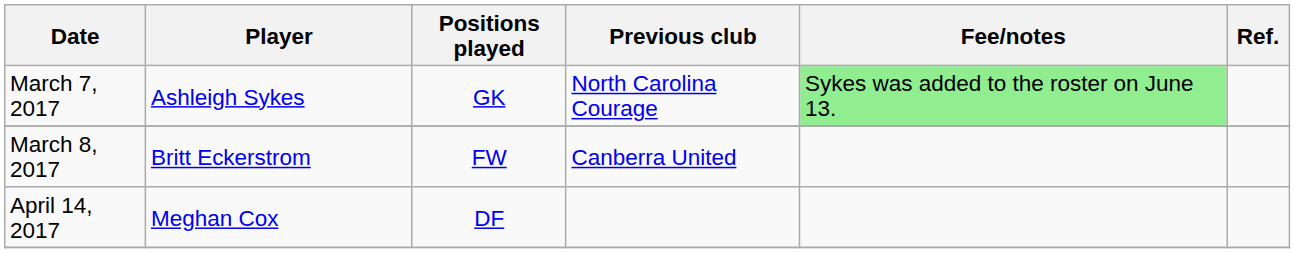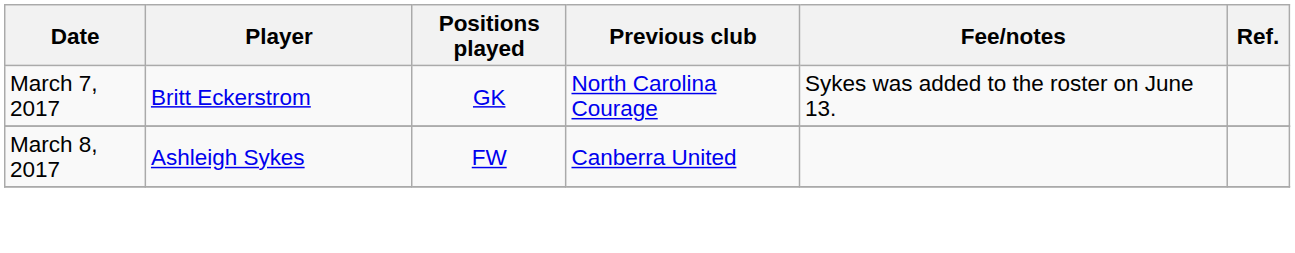(228, 96) Ashleigh Sykes -> (231, 96) Britt Eckerstrom
(999, 96) lightgreen background -> (999, 96) no background
(231, 157) Britt Eckerstrom -> (228, 157) Ashleigh Sykes
- row: (51, 218)
